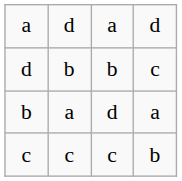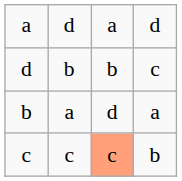(112, 154) no background -> (112, 154) lightsalmon background
